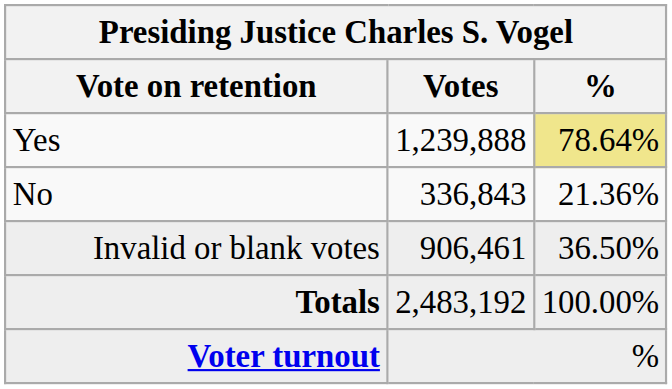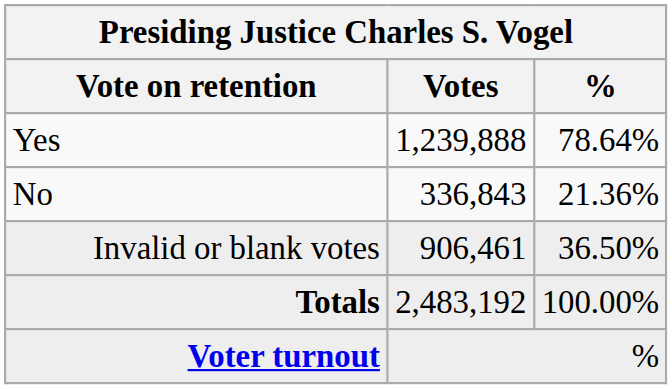(609, 140) khaki background -> (609, 140) no background
